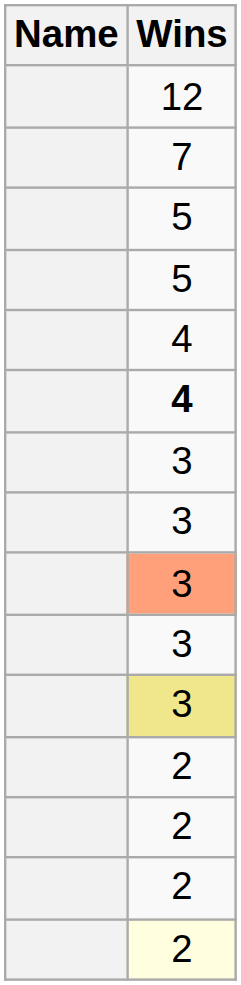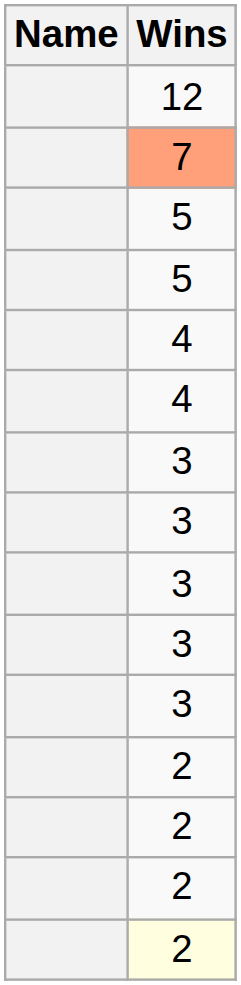(182, 156) no background -> (182, 156) lightsalmon background
(182, 400) bold -> (182, 400) normal
(182, 583) lightsalmon background -> (182, 583) no background
(182, 704) khaki background -> (182, 704) no background
